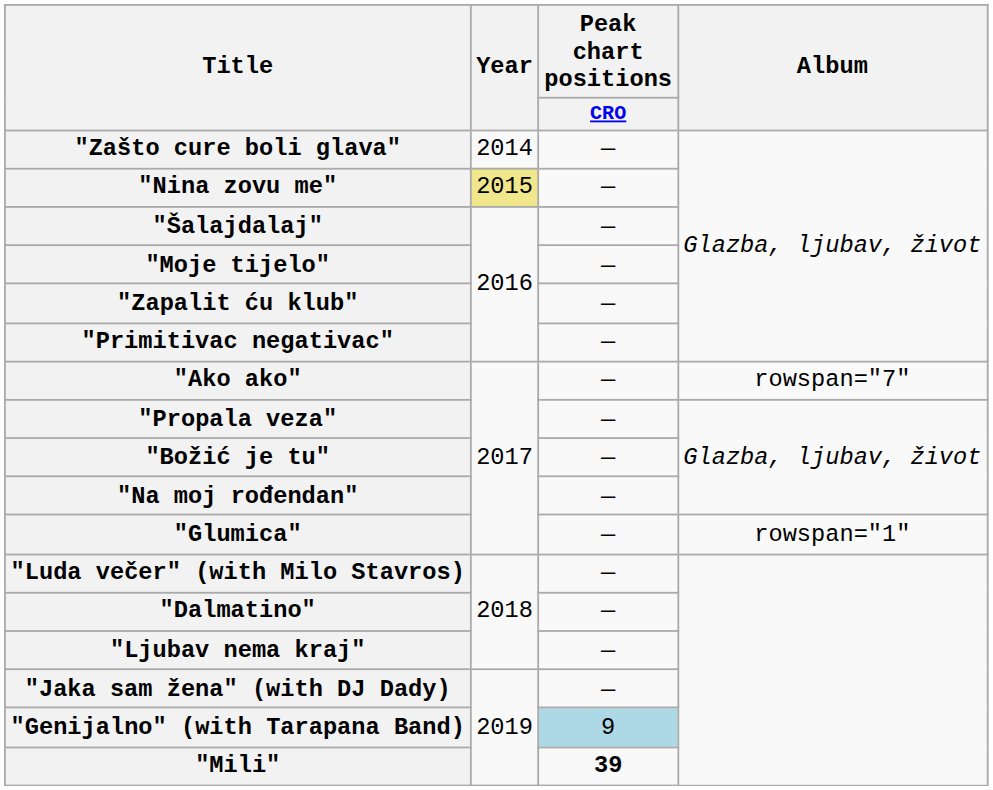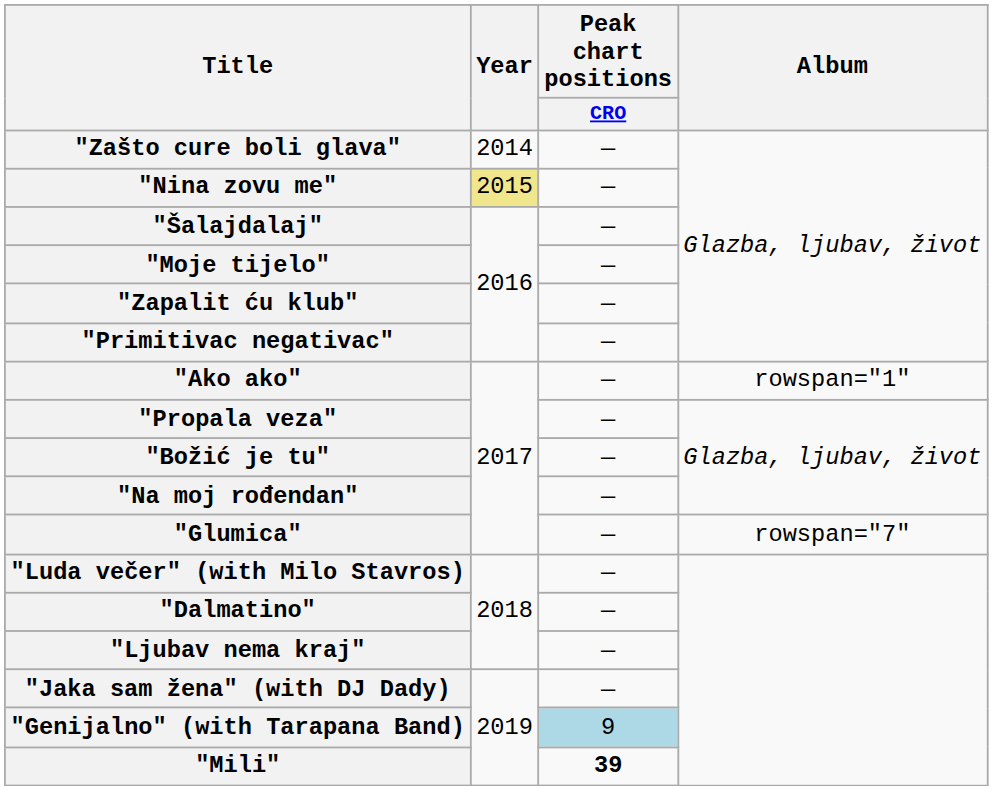(832, 380) rowspan="7" -> (832, 380) rowspan="1"
(832, 535) rowspan="1" -> (832, 535) rowspan="7"
